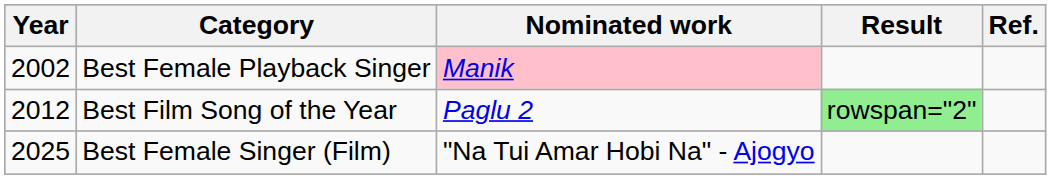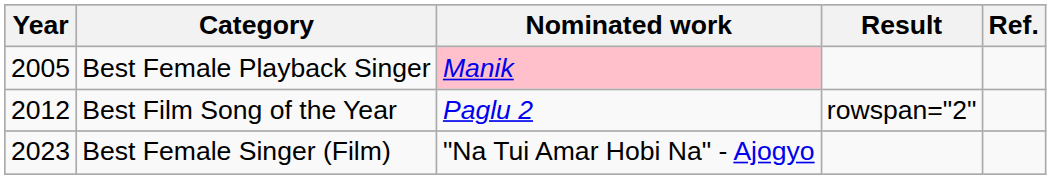(40, 67) 2002 -> (40, 67) 2005
(902, 109) lightgreen background -> (902, 109) no background
(40, 151) 2025 -> (40, 151) 2023
